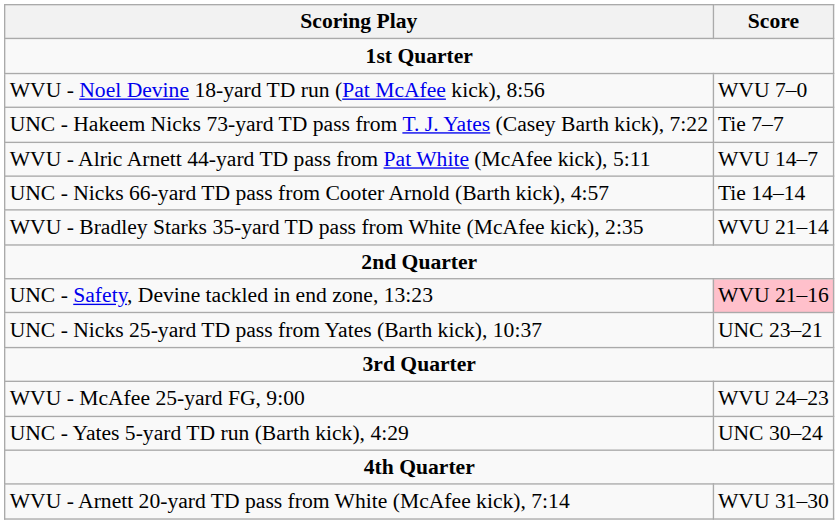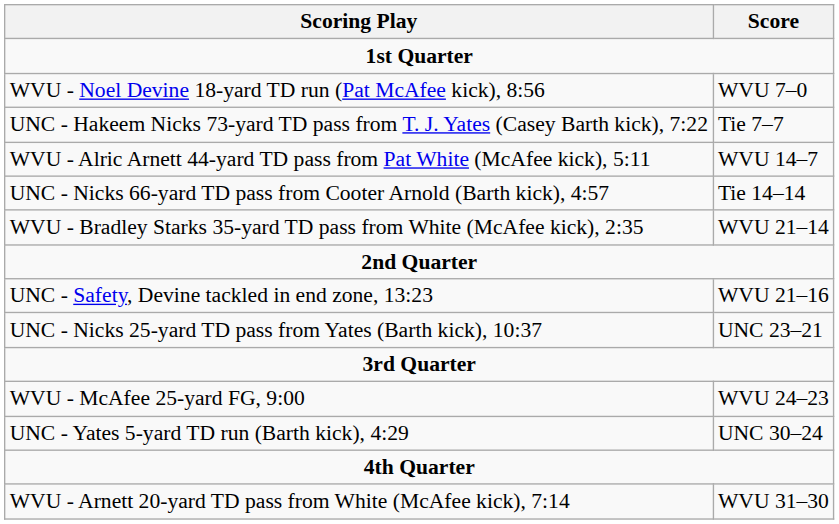(773, 295) pink background -> (773, 295) no background
